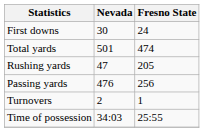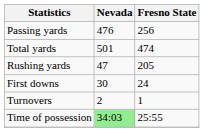rows swapped: (33, 30) <-> (37, 83)
(109, 118) no background -> (109, 118) lightgreen background
